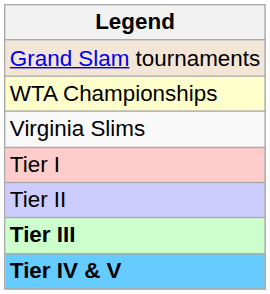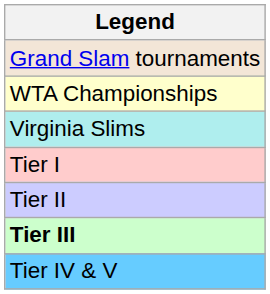(77, 128) no background -> (77, 128) paleturquoise background
(66, 270) bold -> (64, 270) normal
